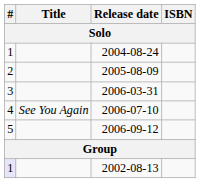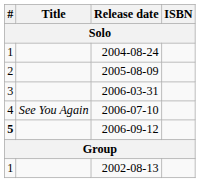(10, 129) normal -> (10, 129) bold
(10, 168) lavender background -> (10, 168) no background
